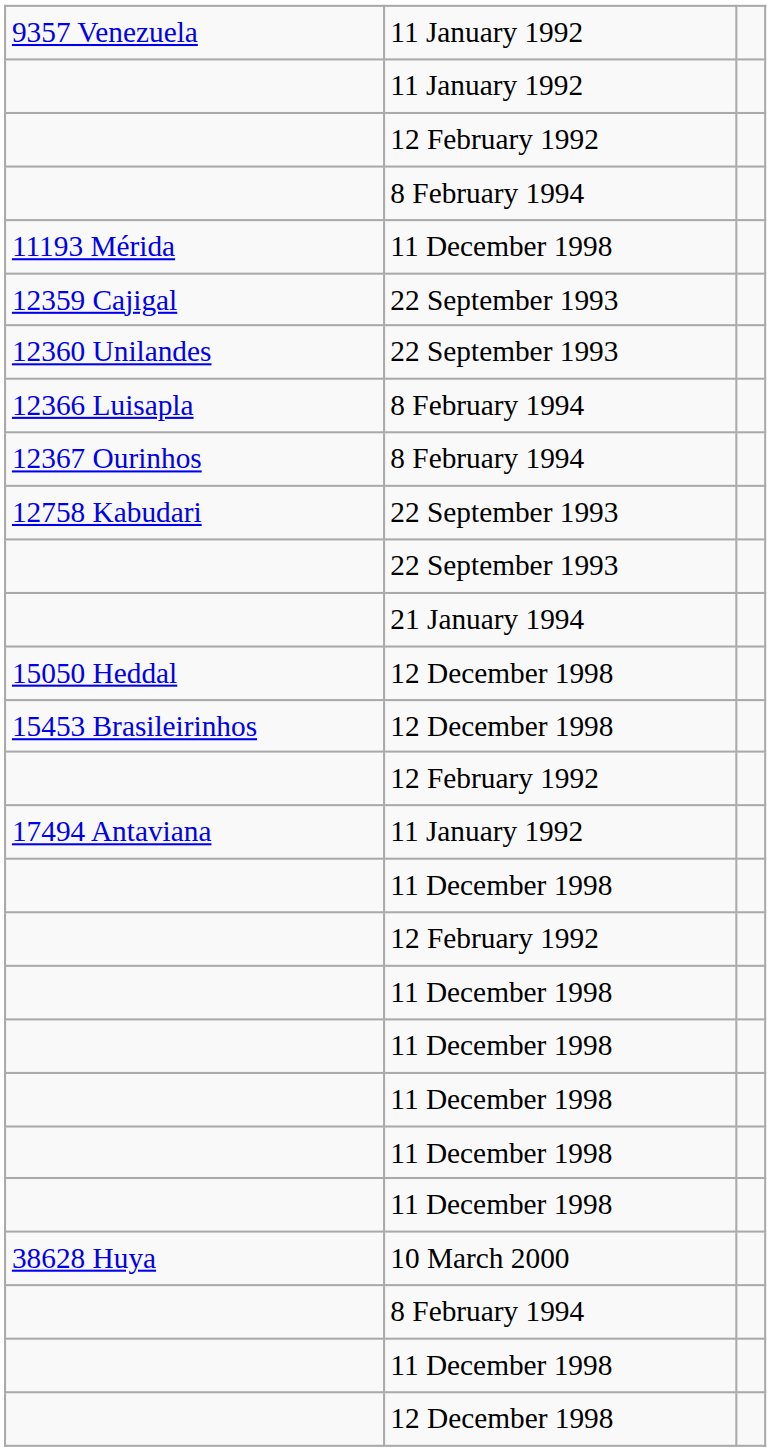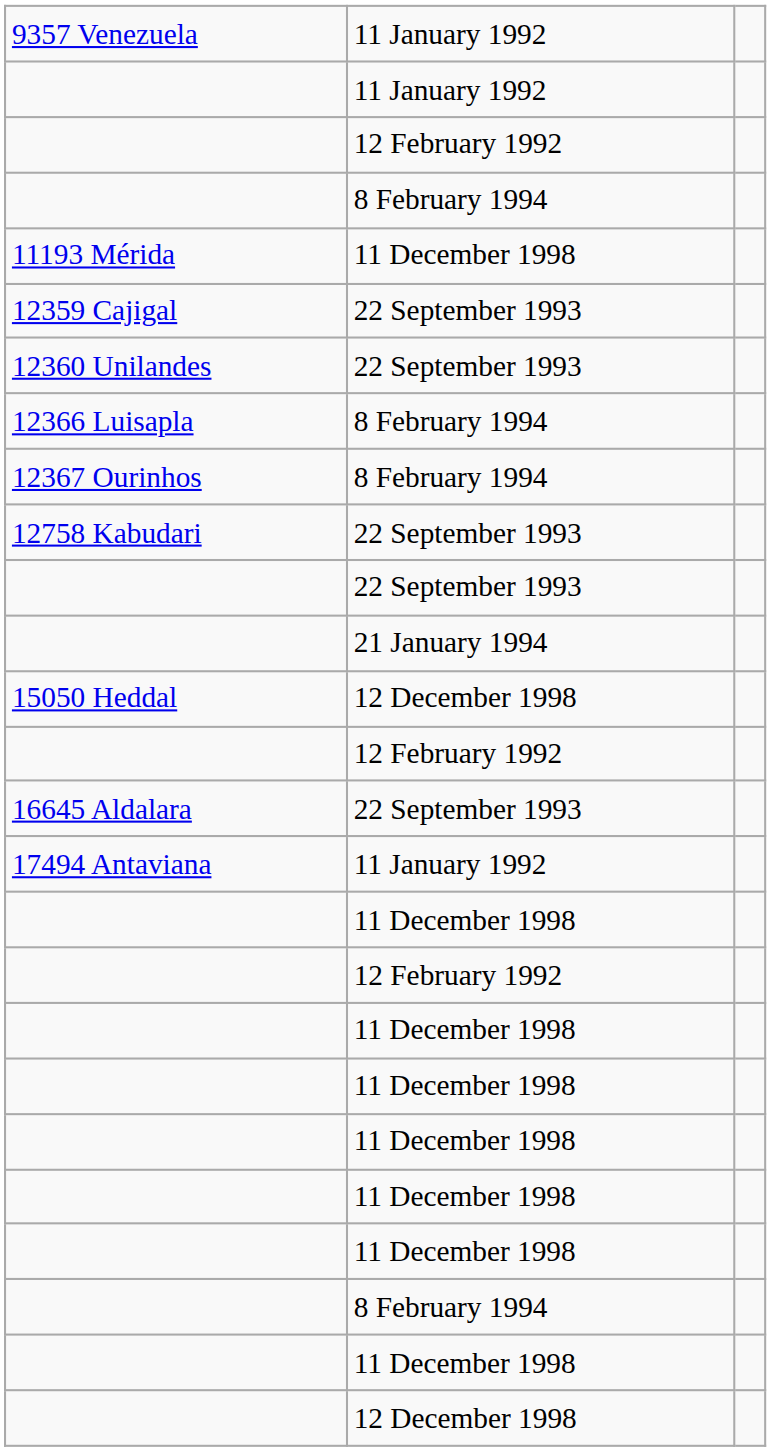- row: (135, 725)
+ row: (102, 808)
- row: (84, 1258)
